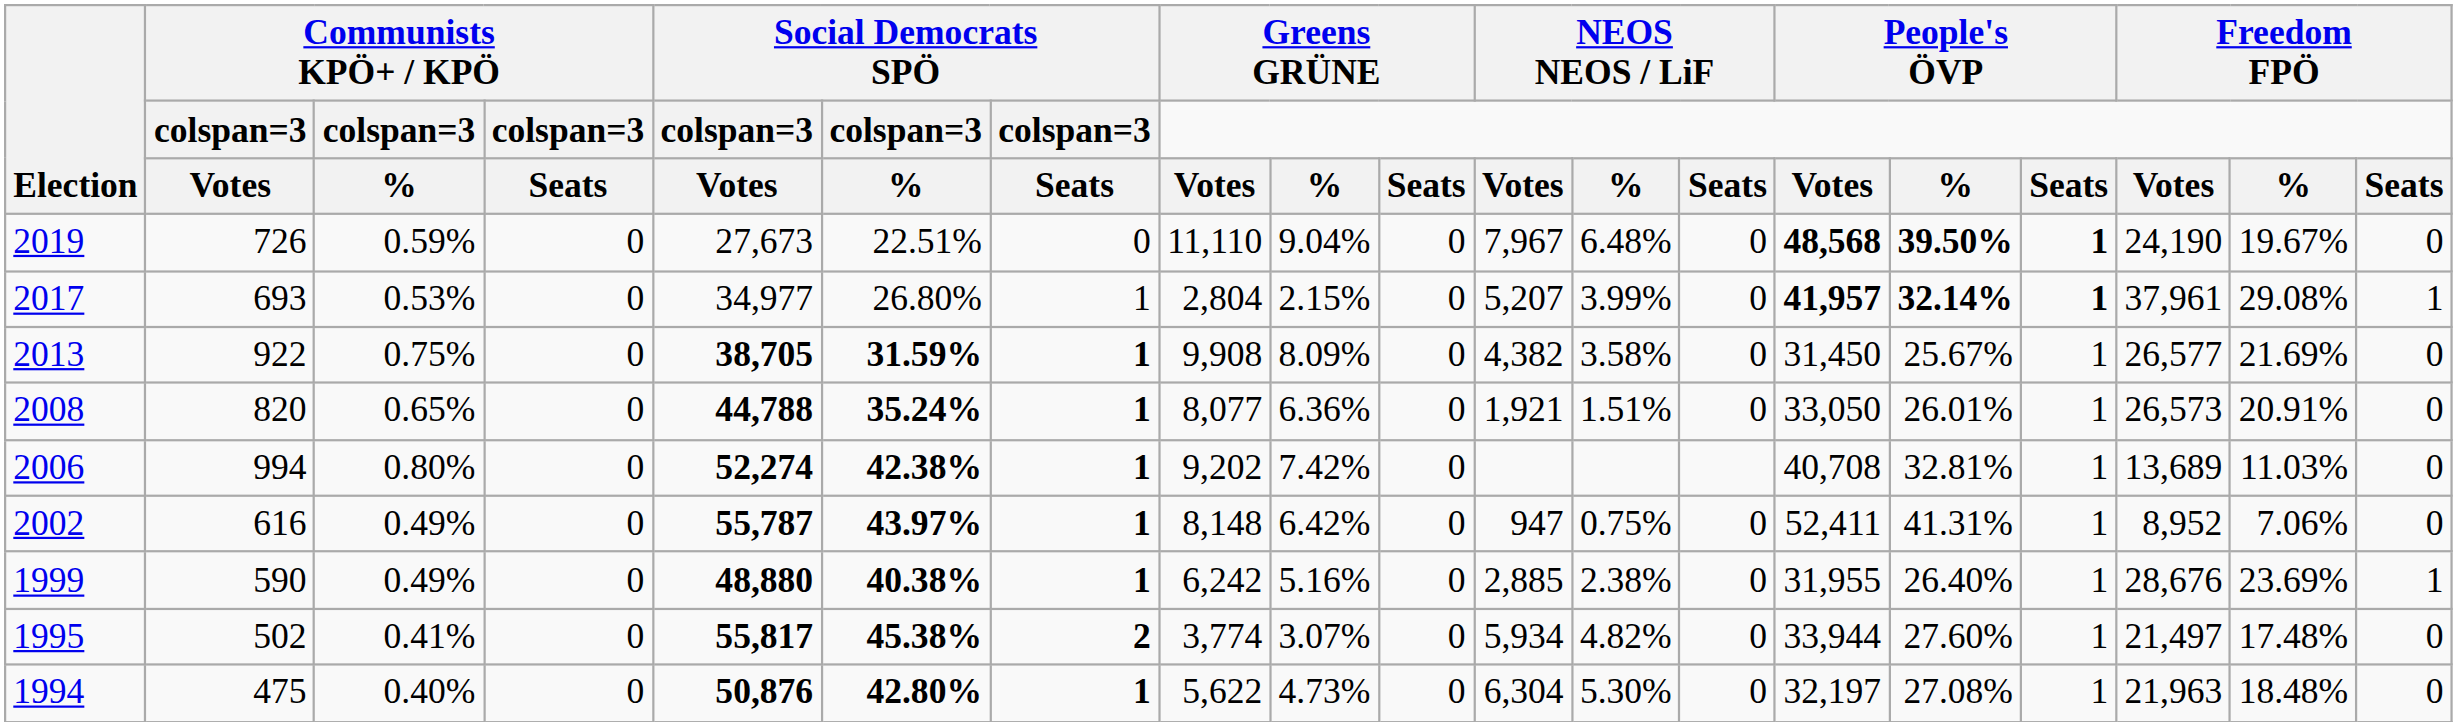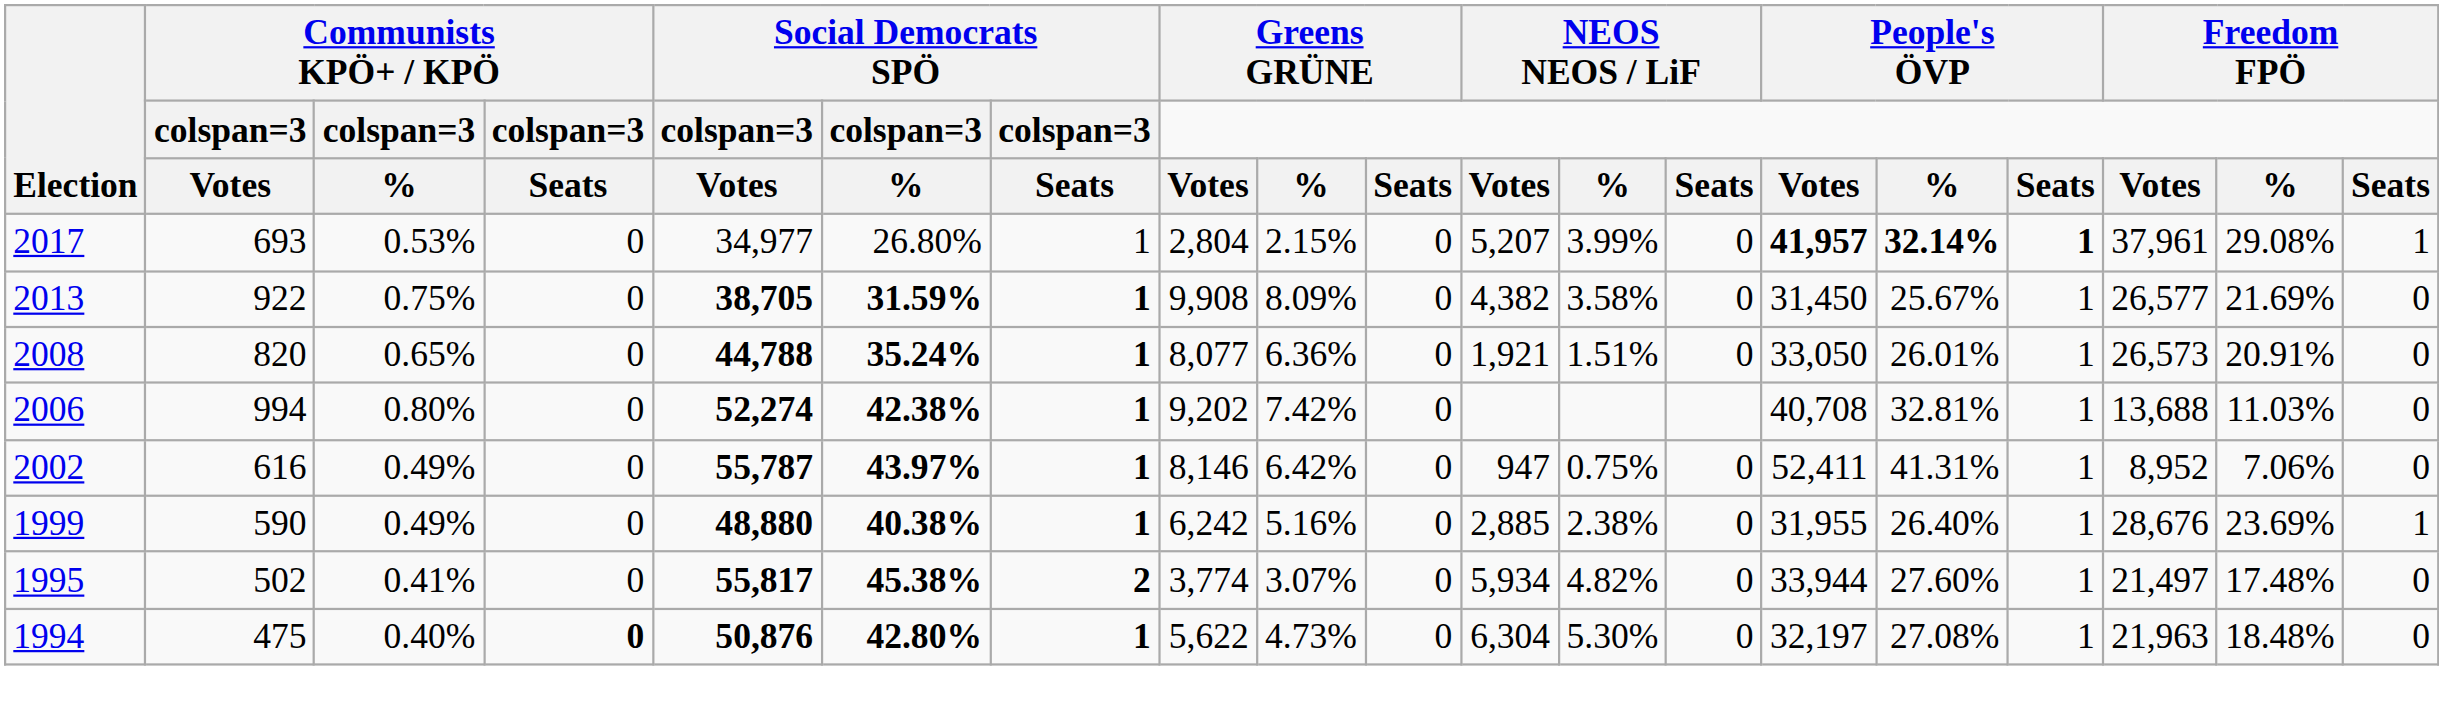- row: (49, 241)
(2173, 466) 13,689 -> (2160, 410) 13,688
(1222, 523) 8,148 -> (1209, 466) 8,146
(635, 692) normal -> (635, 635) bold
